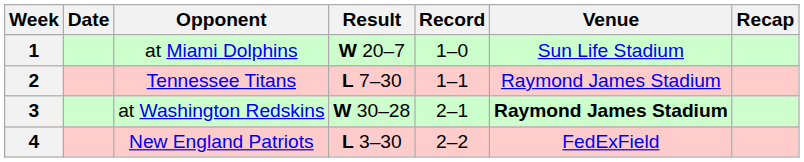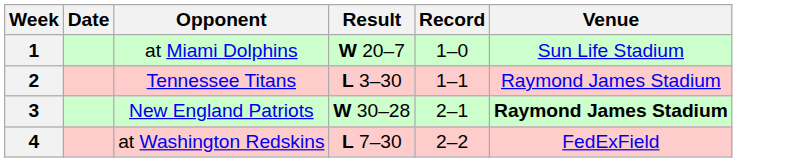- column: (765, 19)
(372, 80) L 7–30 -> (372, 80) L 3–30
(221, 111) at Washington Redskins -> (221, 111) New England Patriots
(221, 141) New England Patriots -> (221, 141) at Washington Redskins
(372, 141) L 3–30 -> (372, 141) L 7–30
